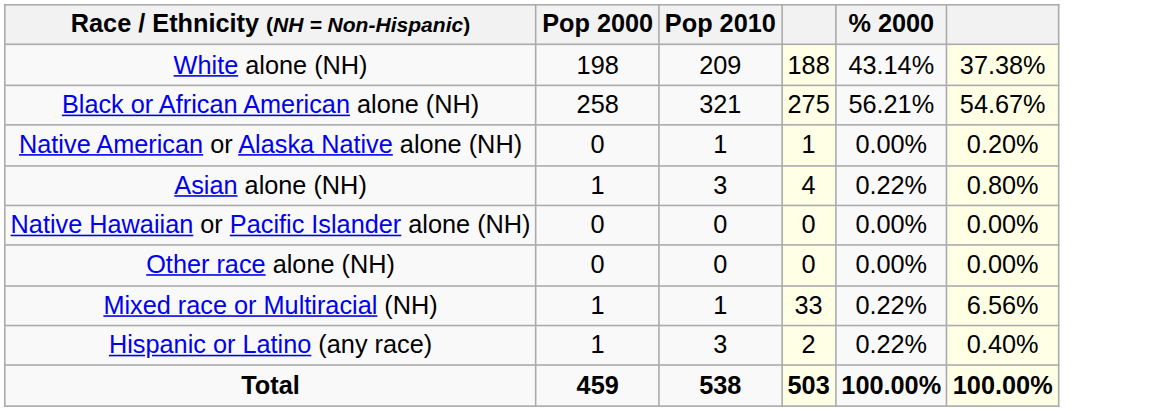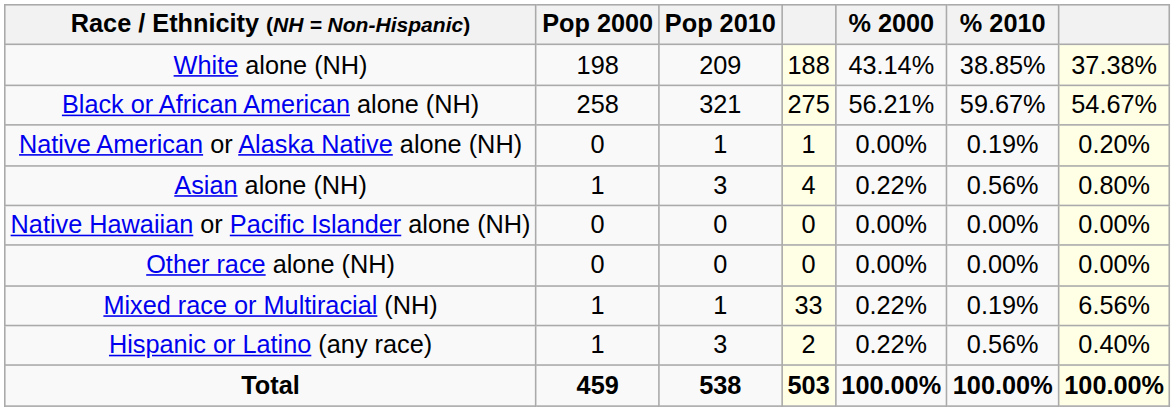+ column: (1003, 24)
